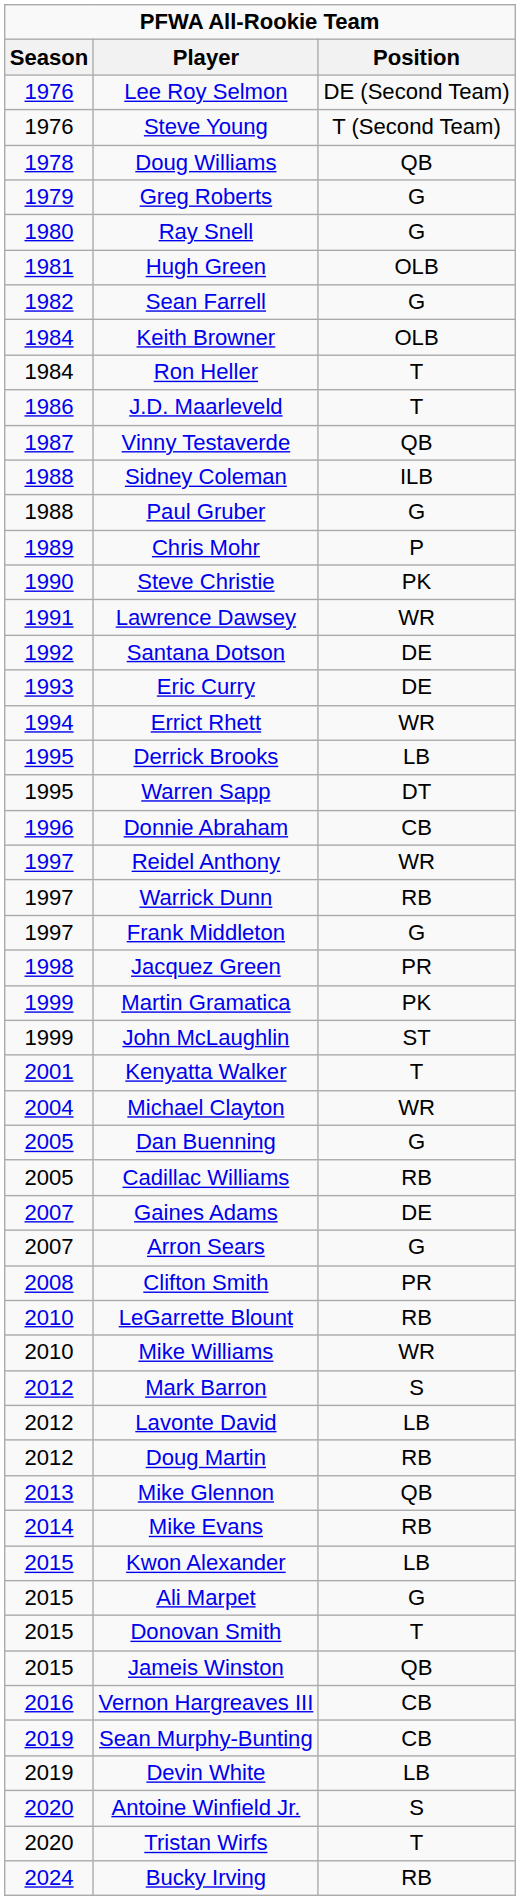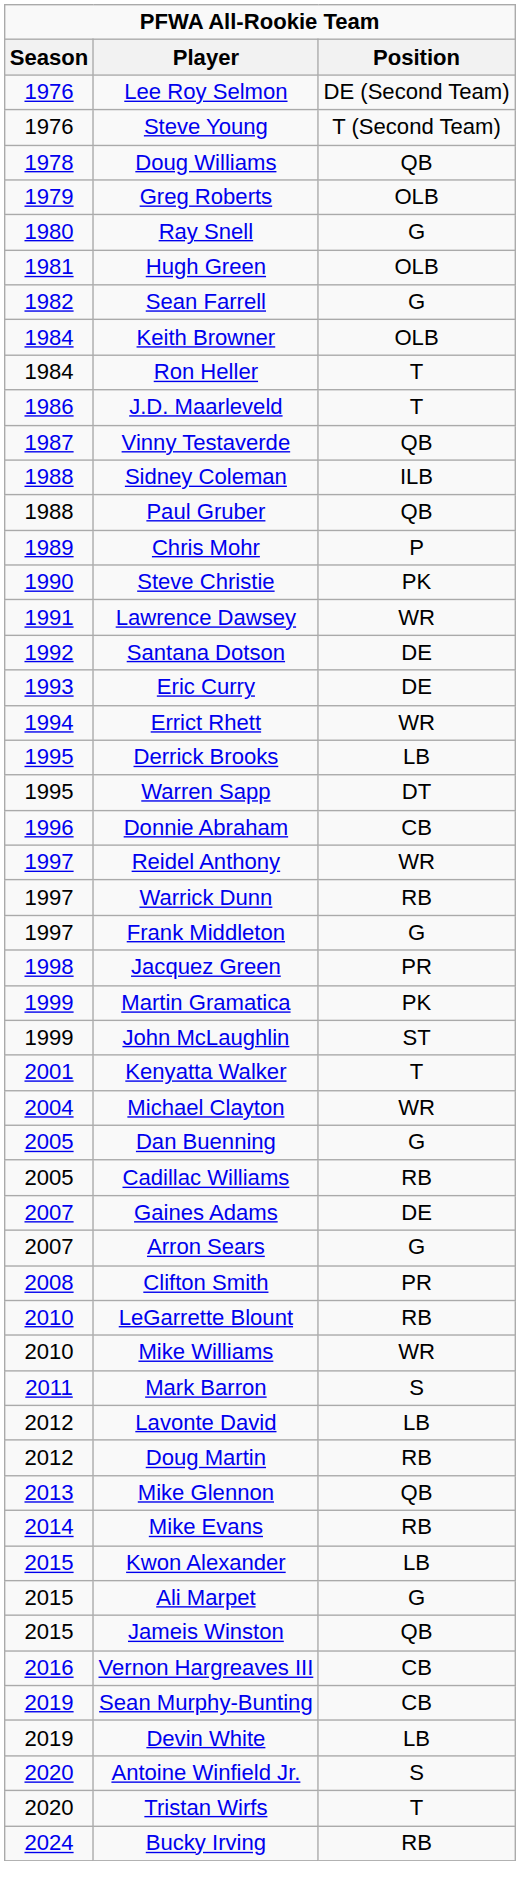(417, 197) G -> (417, 197) OLB
(417, 512) G -> (417, 512) QB
(49, 1387) 2012 -> (49, 1387) 2011
- row: (206, 1632)
